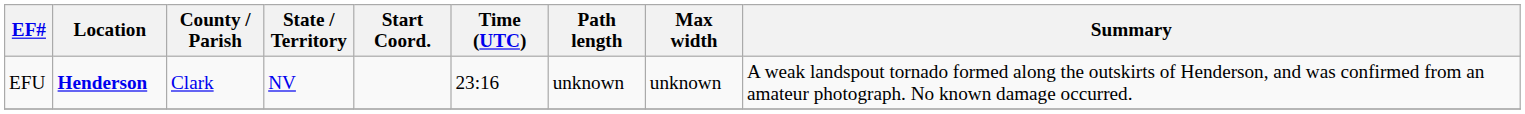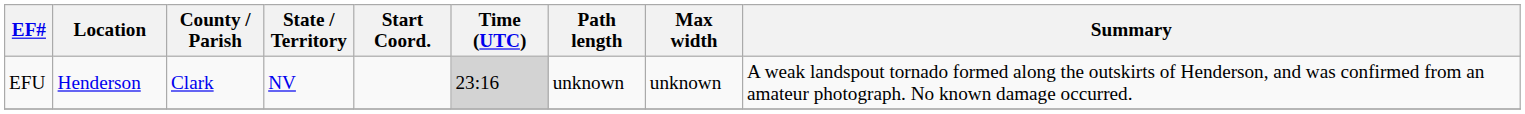(102, 82) bold -> (99, 82) normal
(477, 82) no background -> (477, 82) lightgrey background
